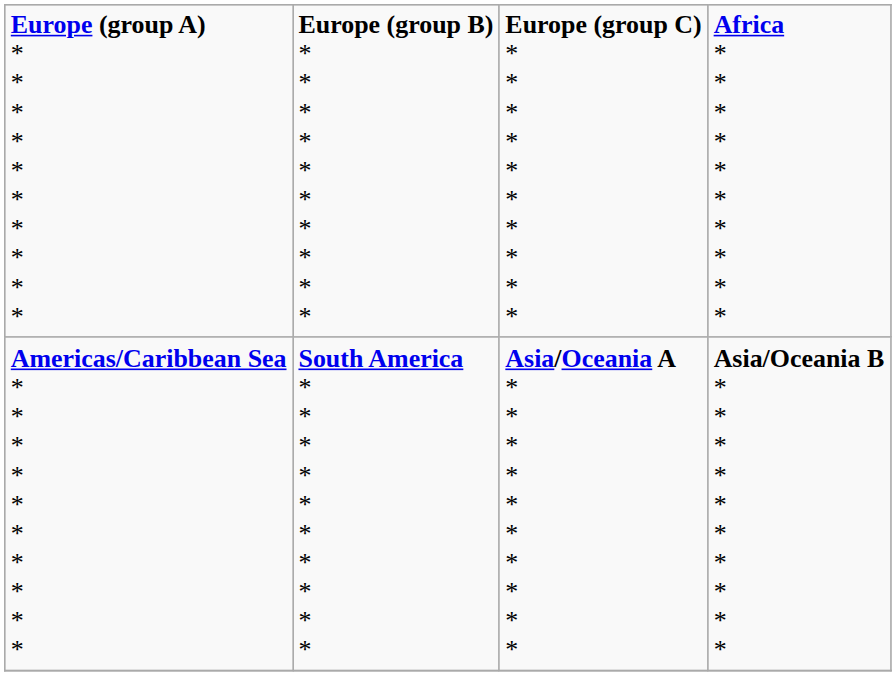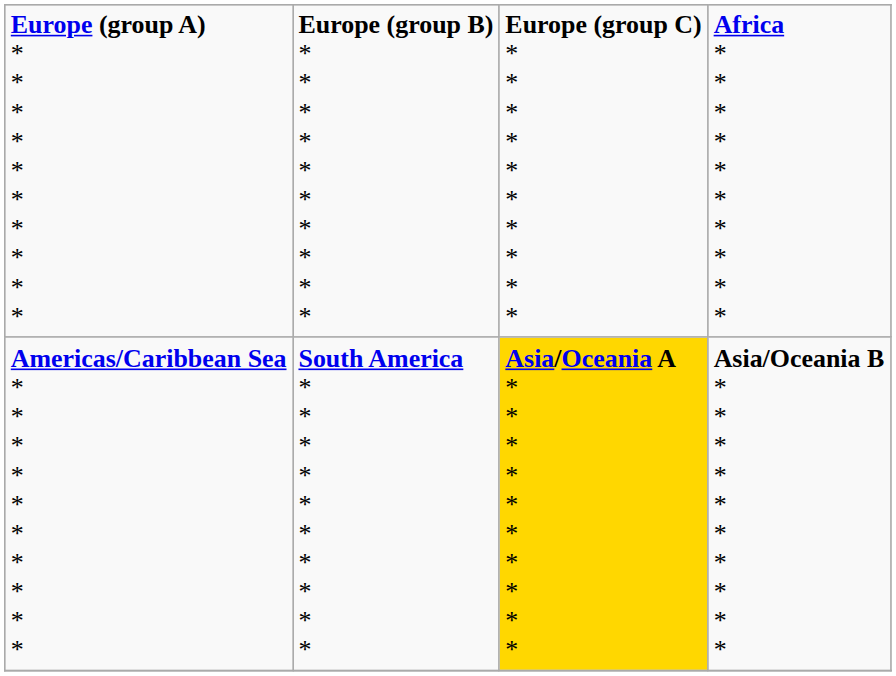(591, 503) no background -> (591, 503) gold background
